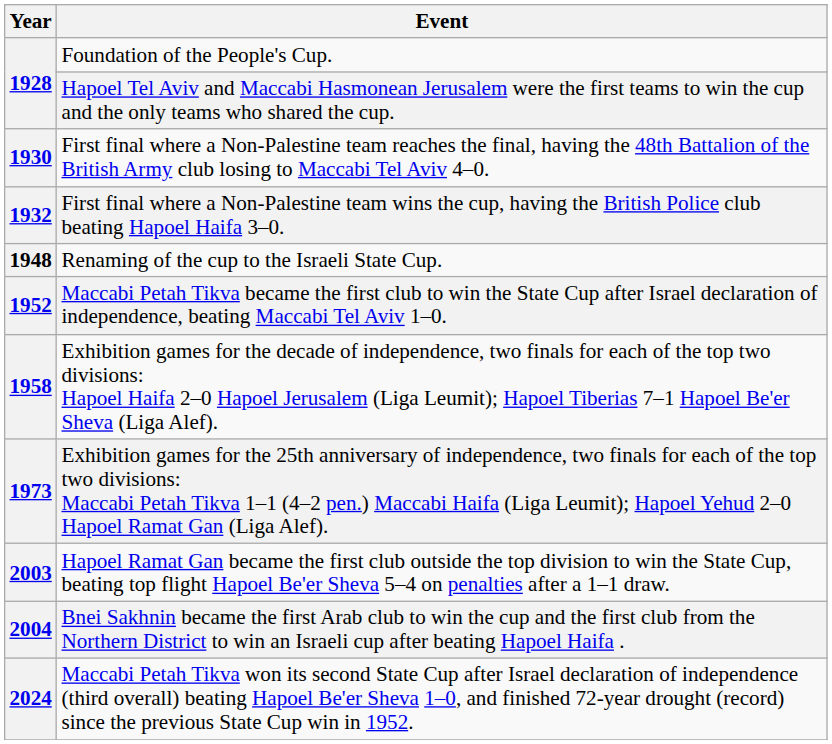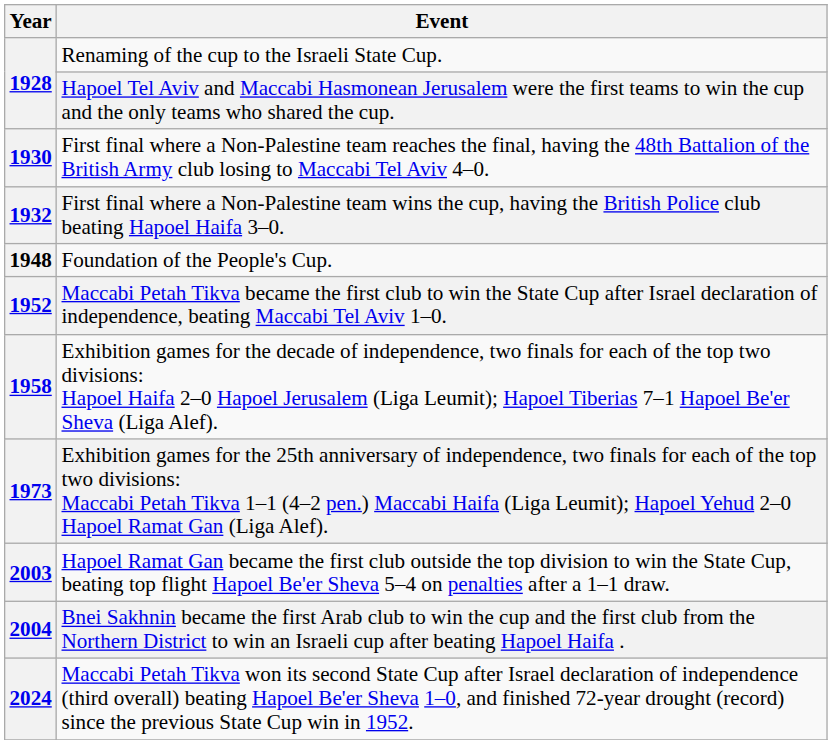(197, 54) Foundation of the People's Cup. -> (252, 54) Renaming of the cup to the Israeli State Cup.
(252, 260) Renaming of the cup to the Israeli State Cup. -> (197, 260) Foundation of the People's Cup.
